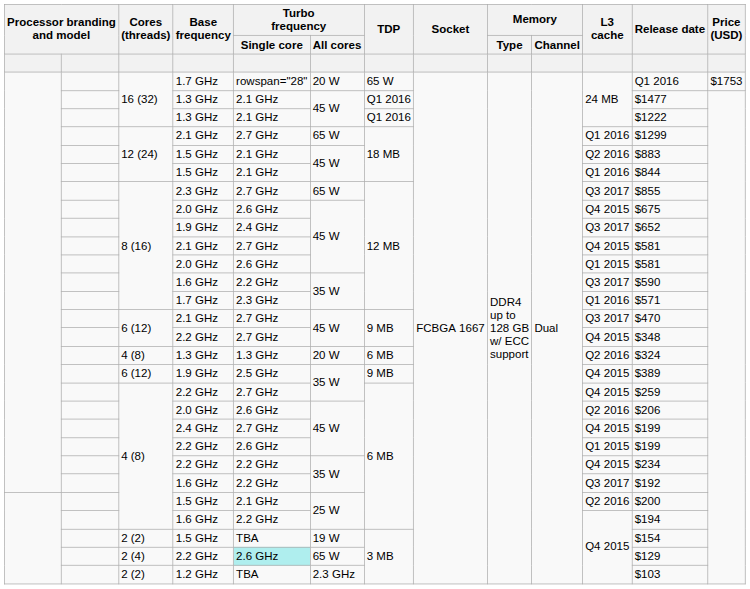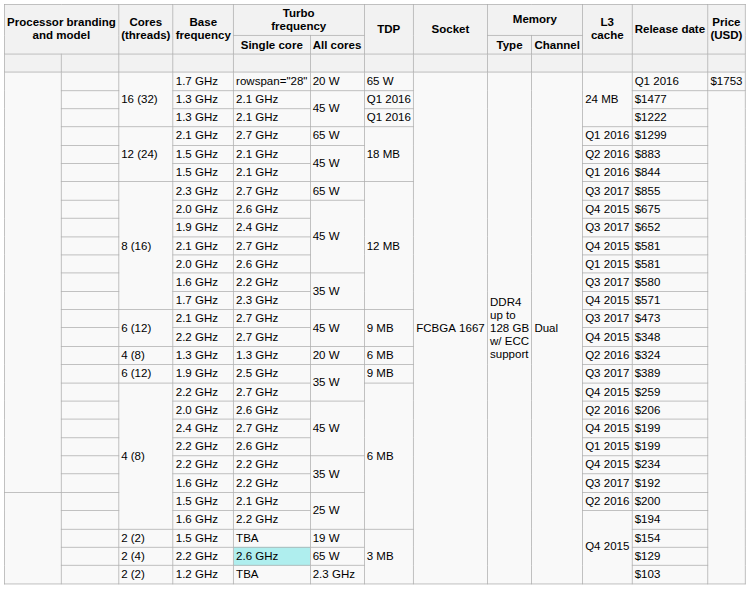(647, 282) $590 -> (647, 282) $580
(607, 300) Q1 2016 -> (607, 300) Q4 2015
(647, 318) $470 -> (647, 318) $473
(607, 373) Q4 2015 -> (607, 373) Q3 2017
